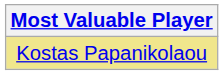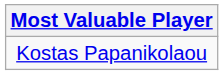(112, 52) khaki background -> (112, 52) no background
